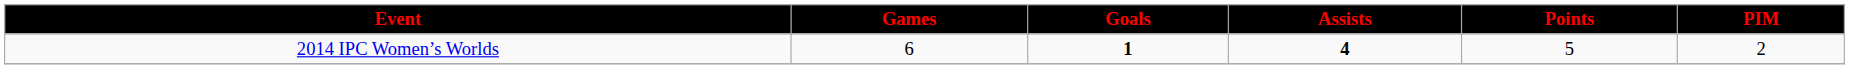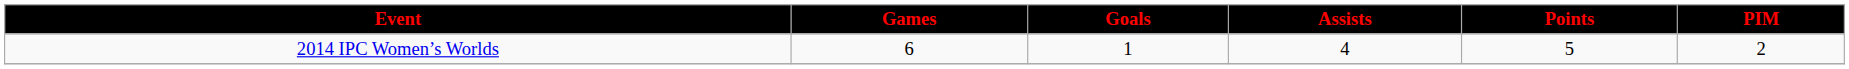(1128, 48) bold -> (1128, 48) normal
(1345, 48) bold -> (1345, 48) normal
